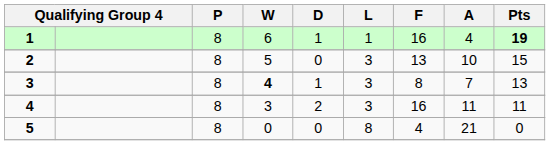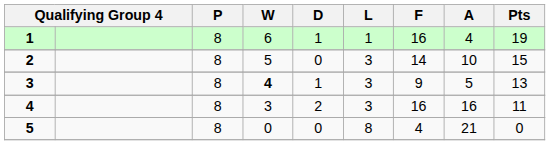(519, 38) bold -> (519, 38) normal
(419, 60) 13 -> (419, 60) 14
(419, 83) 8 -> (419, 83) 9
(469, 83) 7 -> (469, 83) 5
(469, 106) 11 -> (469, 106) 16
